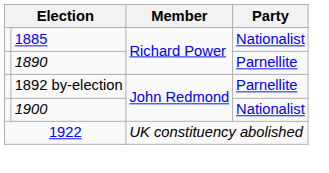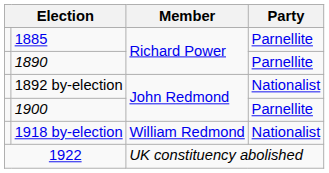(270, 39) Nationalist -> (282, 39) Parnellite
(267, 86) Parnellite -> (286, 86) Nationalist
(270, 109) Nationalist -> (282, 109) Parnellite
+ row: (69, 132)
